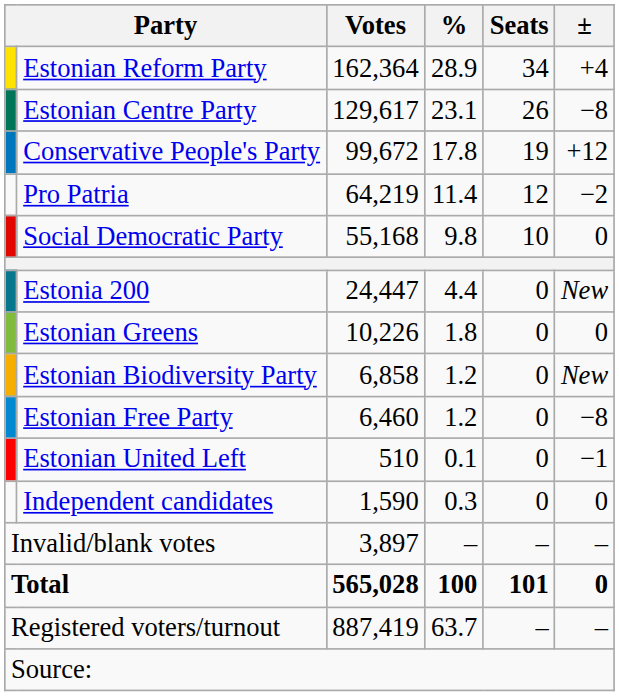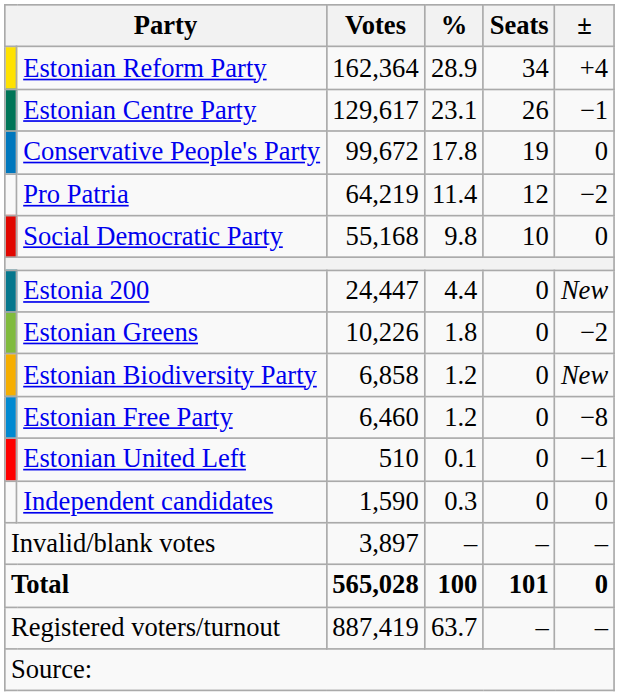(594, 109) −8 -> (594, 109) −1
(587, 151) +12 -> (601, 151) 0
(601, 332) 0 -> (594, 332) −2
